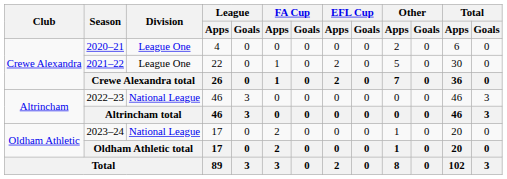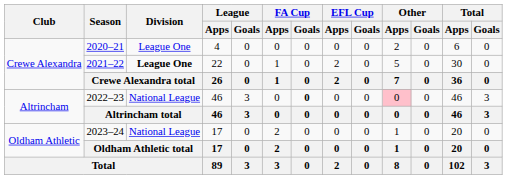(164, 64) normal -> (164, 64) bold
(307, 98) normal -> (307, 98) bold
(397, 98) no background -> (397, 98) pink background
